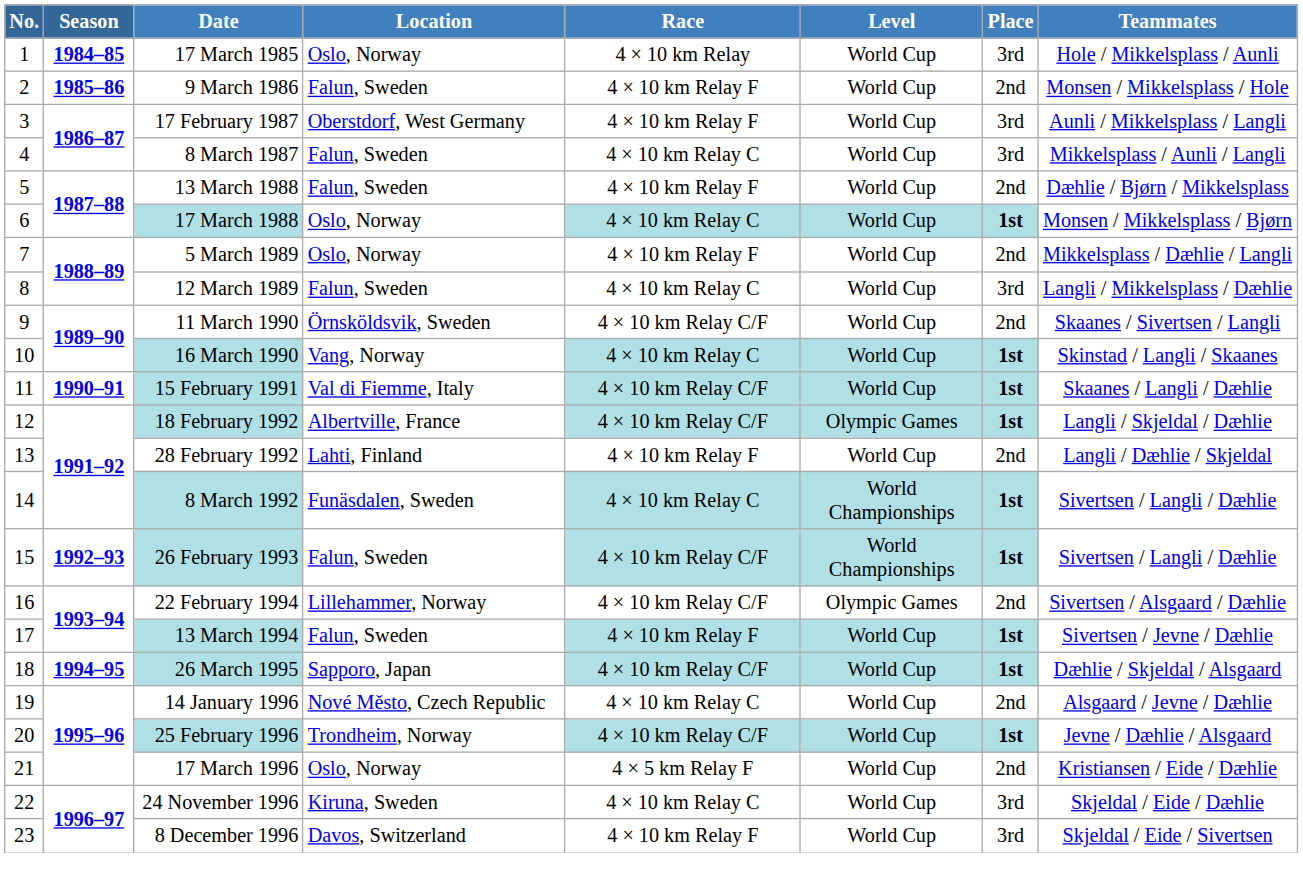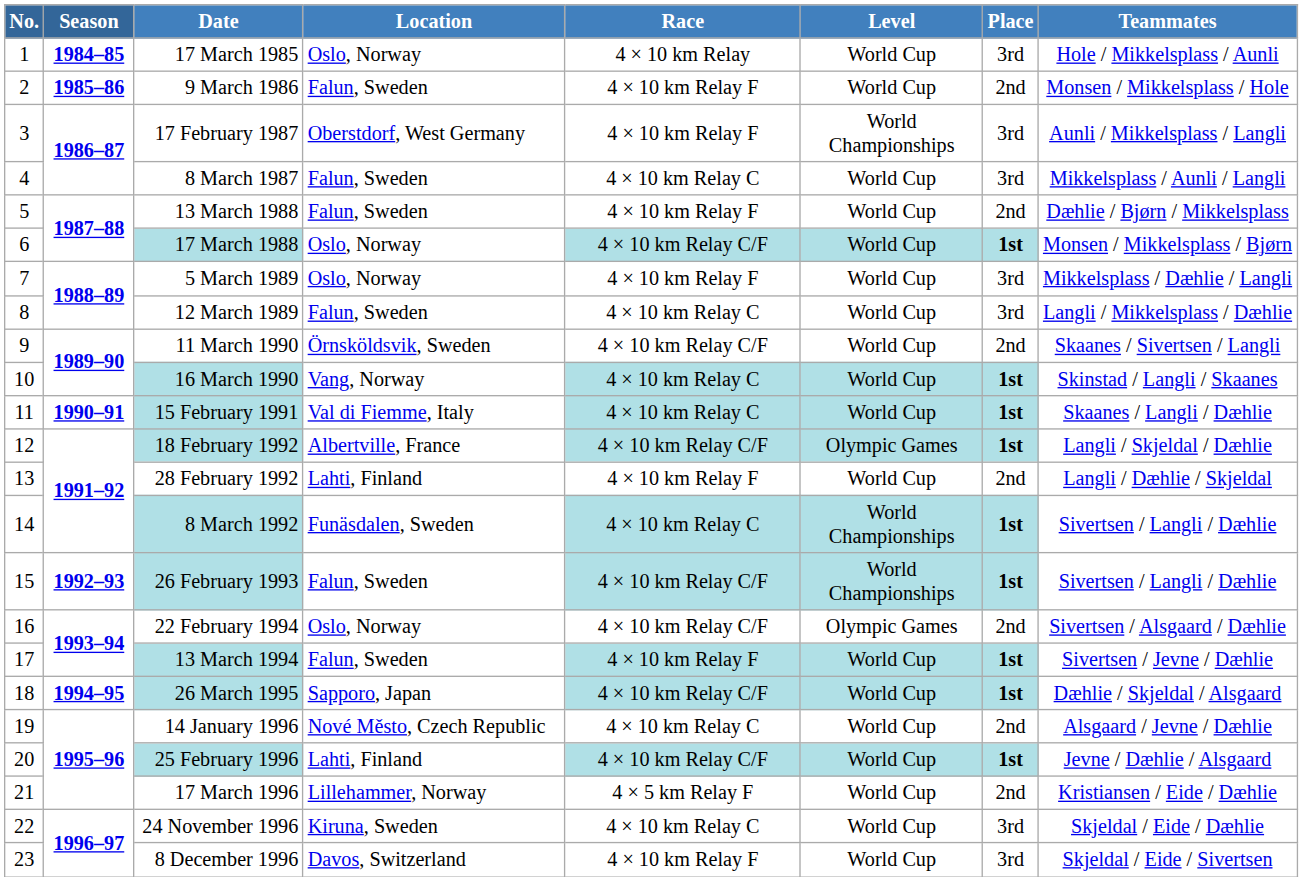(892, 121) World Cup -> (892, 133) World Championships
(683, 221) 4 × 10 km Relay C -> (683, 245) 4 × 10 km Relay C/F
(1011, 254) 2nd -> (1011, 278) 3rd
(683, 388) 4 × 10 km Relay C/F -> (683, 411) 4 × 10 km Relay C
(397, 602) Lillehammer, Norway -> (364, 626) Oslo, Norway
(390, 735) Trondheim, Norway -> (365, 759) Lahti, Finland
(364, 769) Oslo, Norway -> (397, 793) Lillehammer, Norway
